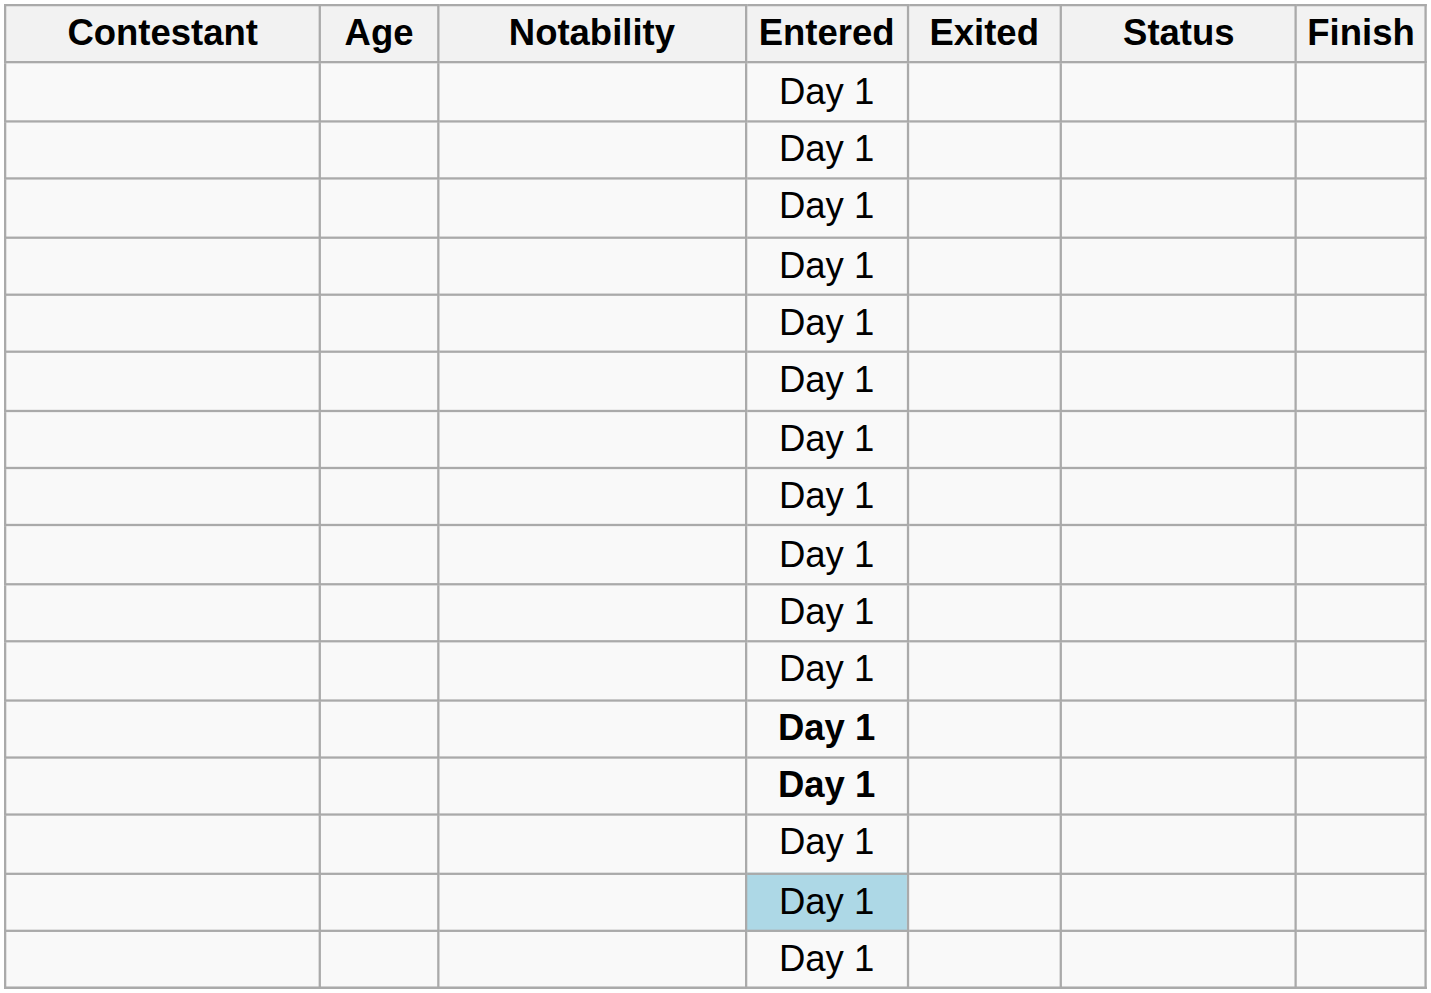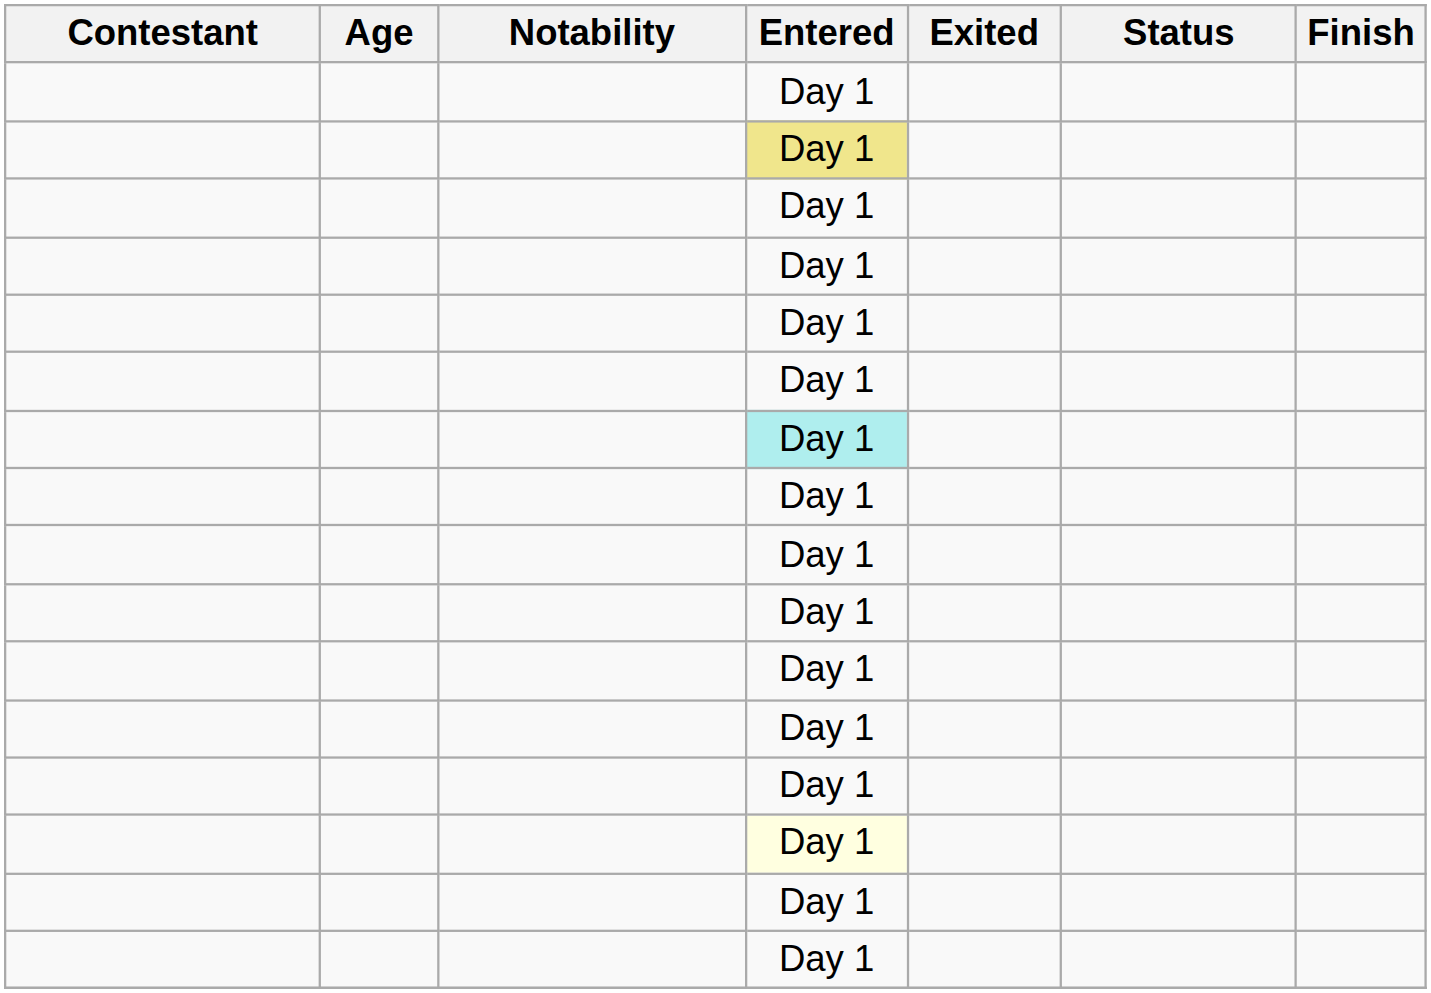(827, 149) no background -> (827, 149) khaki background
(827, 438) no background -> (827, 438) paleturquoise background
(827, 727) bold -> (827, 727) normal
(827, 785) bold -> (827, 785) normal
(827, 843) no background -> (827, 843) lightyellow background
(827, 901) lightblue background -> (827, 901) no background
